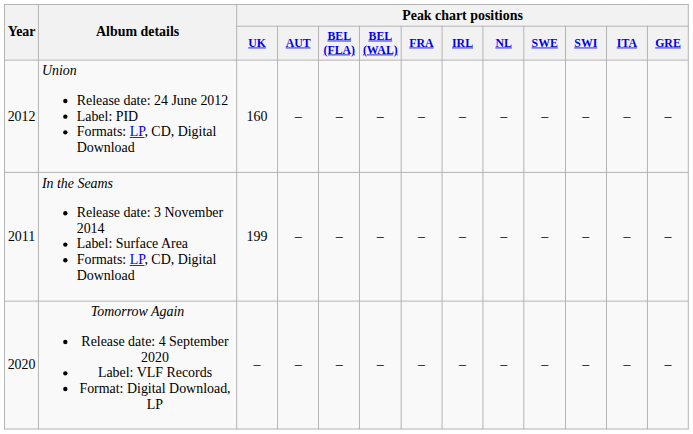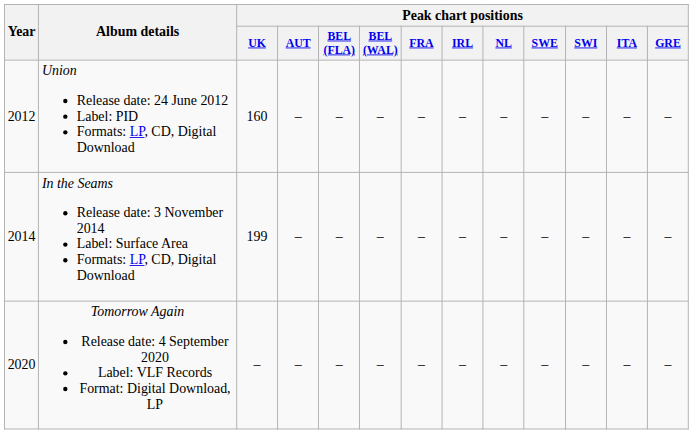(22, 236) 2011 -> (22, 236) 2014
